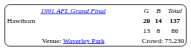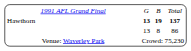(146, 20) 20 -> (146, 20) 13
(158, 20) 14 -> (158, 20) 19
